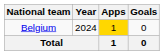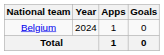(113, 27) gold background -> (113, 27) no background
